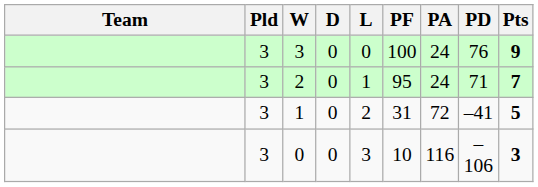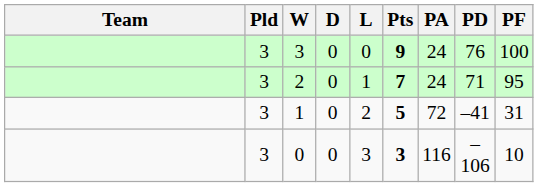columns swapped: (402, 19) <-> (516, 19)
